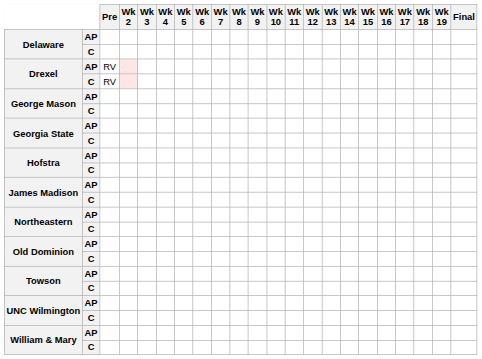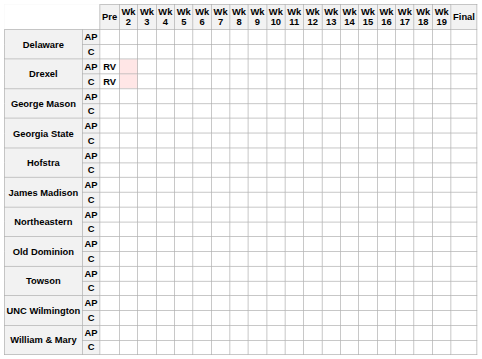(110, 67) normal -> (110, 67) bold
(110, 82) normal -> (110, 82) bold
